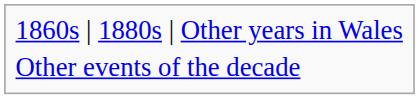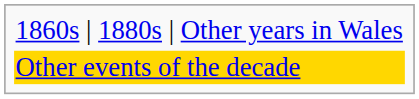(158, 67) no background -> (158, 67) gold background
